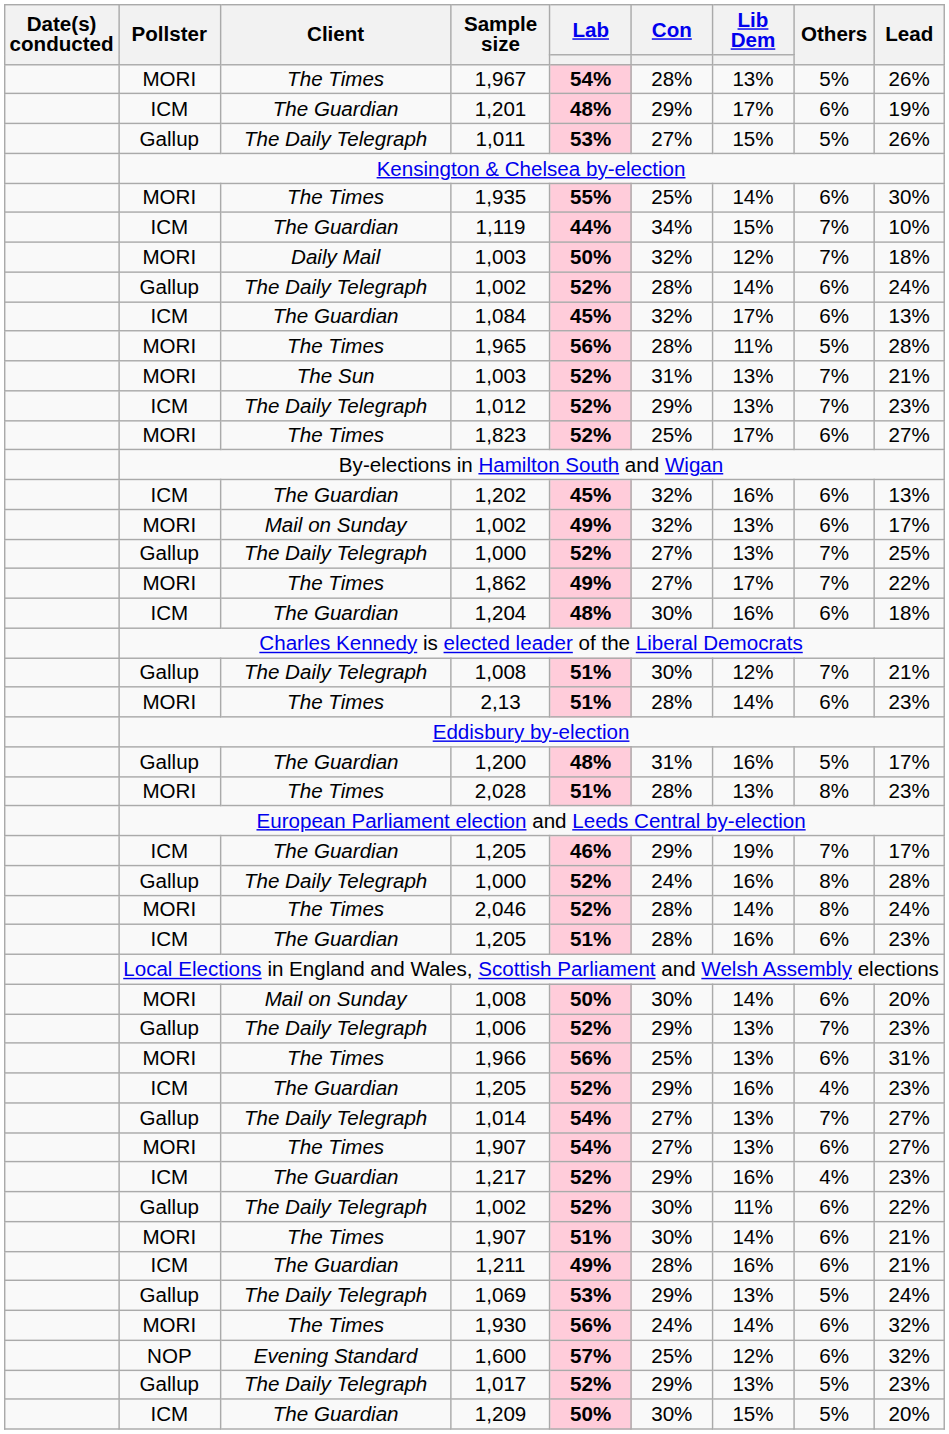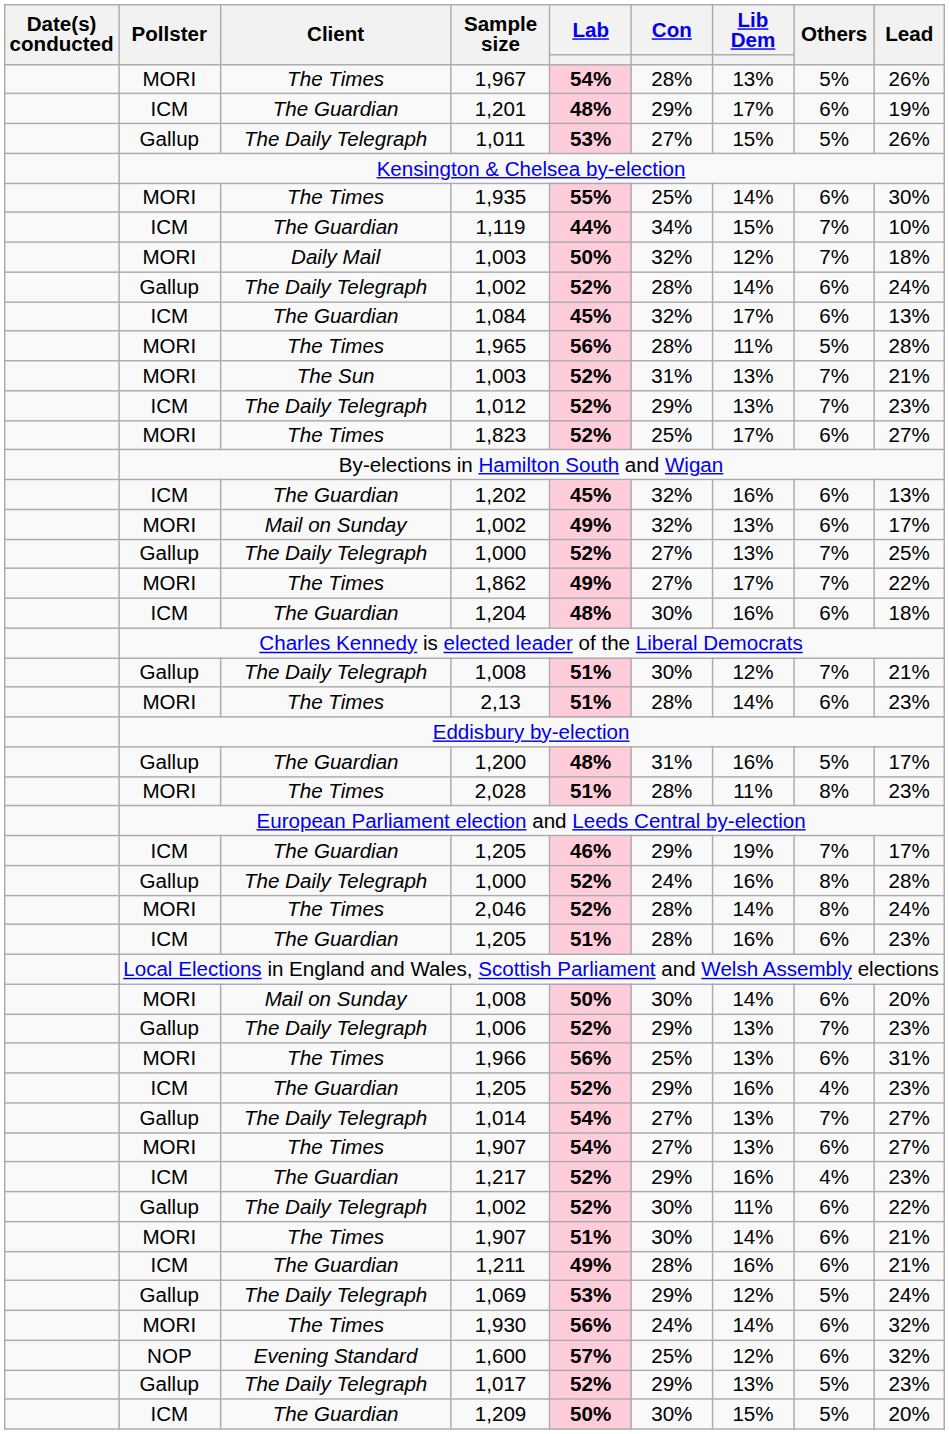(753, 791) 13% -> (753, 791) 11%
(753, 1296) 13% -> (753, 1296) 12%
